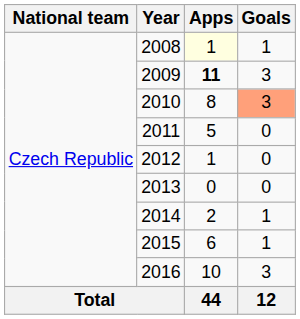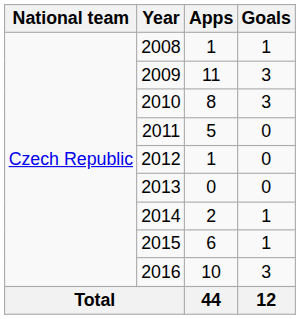(211, 46) lightyellow background -> (211, 46) no background
(211, 74) bold -> (211, 74) normal
(266, 103) lightsalmon background -> (266, 103) no background
